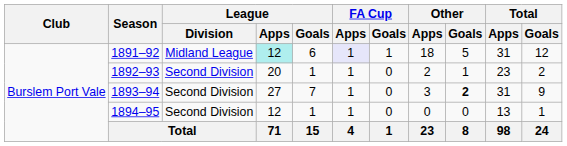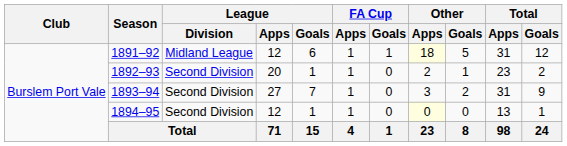(274, 53) paleturquoise background -> (274, 53) no background
(351, 53) lavender background -> (351, 53) no background
(427, 53) no background -> (427, 53) lightyellow background
(465, 92) bold -> (465, 92) normal
(427, 111) no background -> (427, 111) lightyellow background
